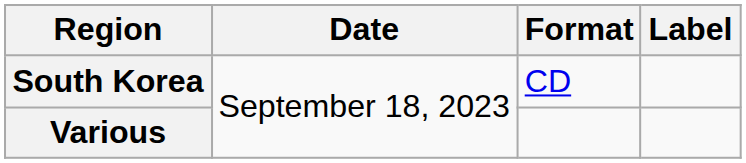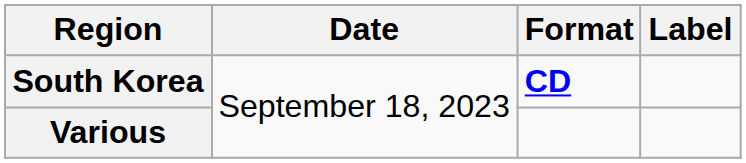(548, 81) normal -> (548, 81) bold
